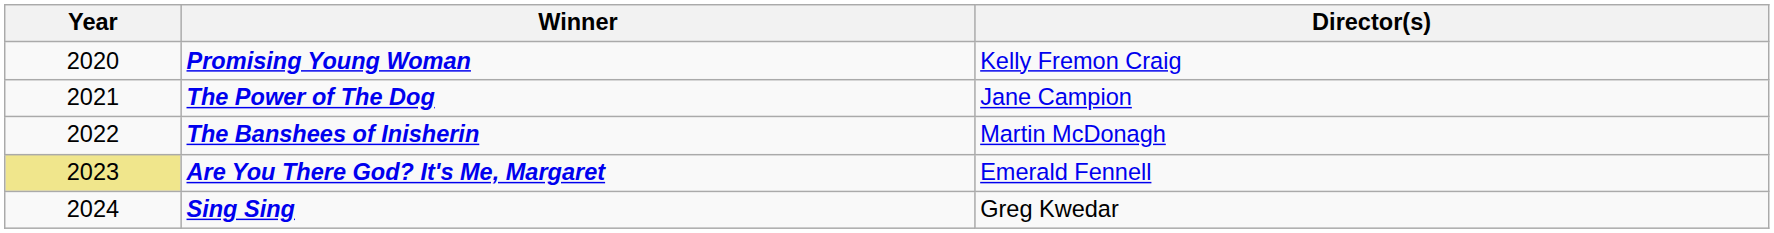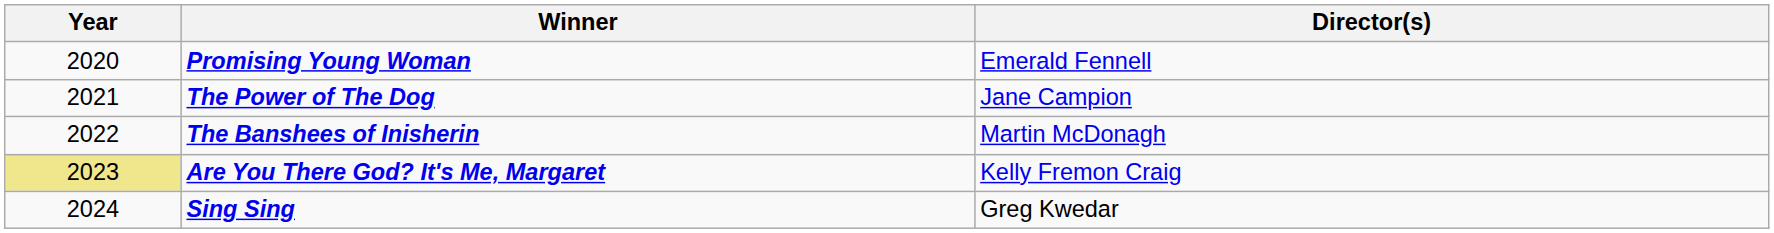(1081, 60) Kelly Fremon Craig -> (1066, 60) Emerald Fennell
(1066, 172) Emerald Fennell -> (1081, 172) Kelly Fremon Craig
